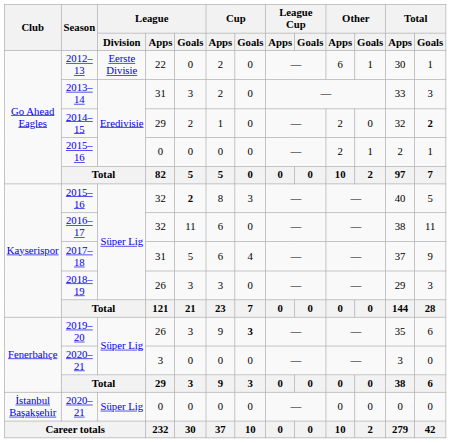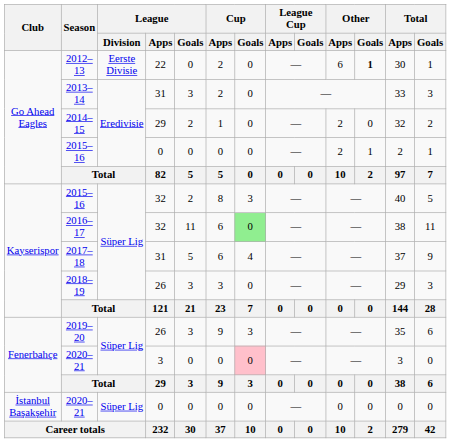(370, 65) normal -> (370, 65) bold
(430, 123) bold -> (430, 123) normal
(190, 198) bold -> (190, 198) normal
(250, 227) no background -> (250, 227) lightgreen background
(250, 331) bold -> (250, 331) normal
(250, 360) no background -> (250, 360) pink background
